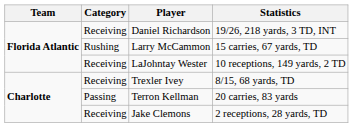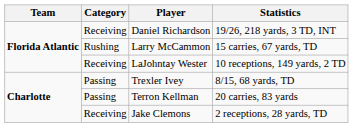(105, 80) Receiving -> (100, 80) Passing
